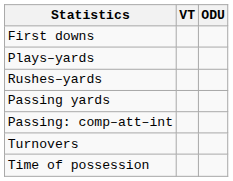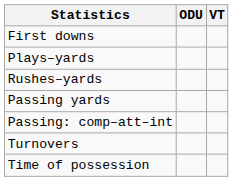columns swapped: (213, 15) <-> (187, 15)
